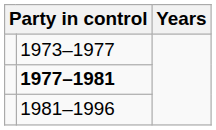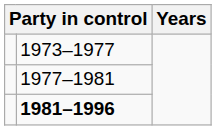(68, 79) bold -> (68, 79) normal
(68, 109) normal -> (68, 109) bold
